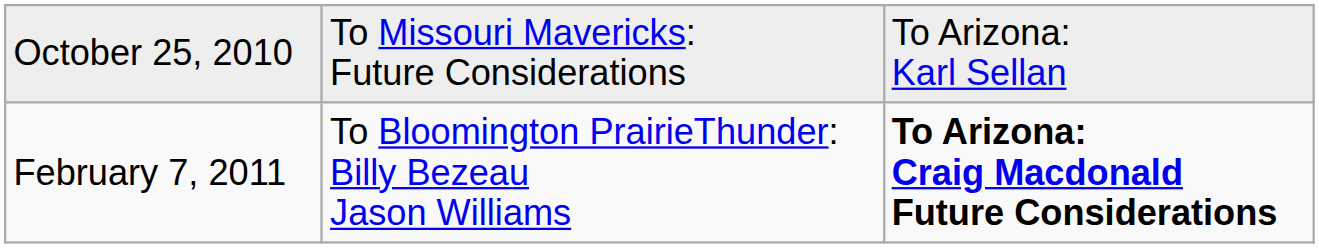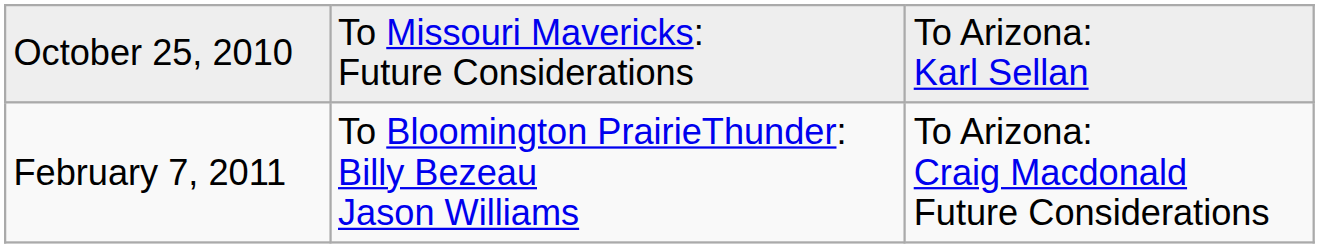(1085, 171) bold -> (1092, 171) normal
